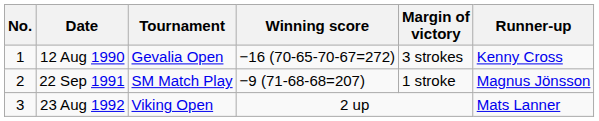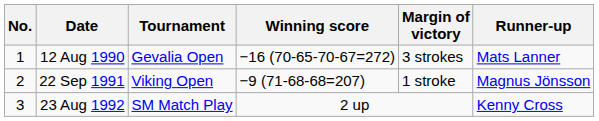(520, 57) Kenny Cross -> (519, 57) Mats Lanner
(182, 81) SM Match Play -> (172, 81) Viking Open
(172, 105) Viking Open -> (182, 105) SM Match Play
(519, 105) Mats Lanner -> (520, 105) Kenny Cross
